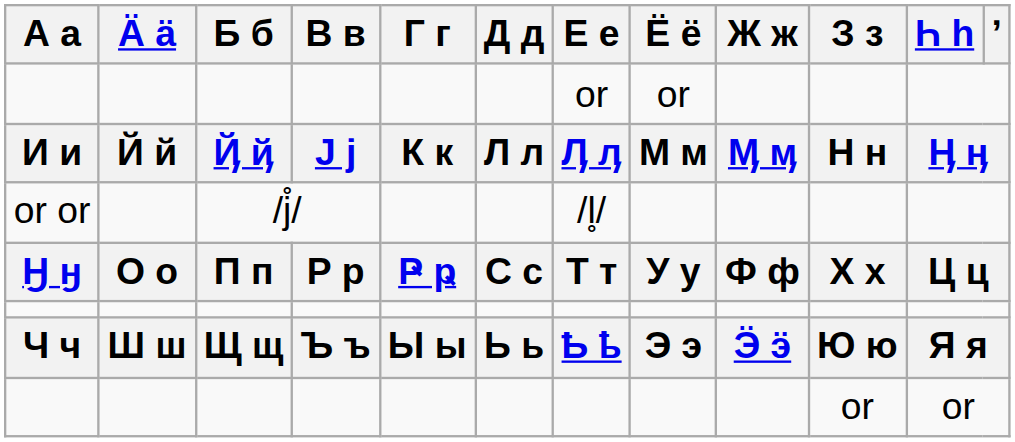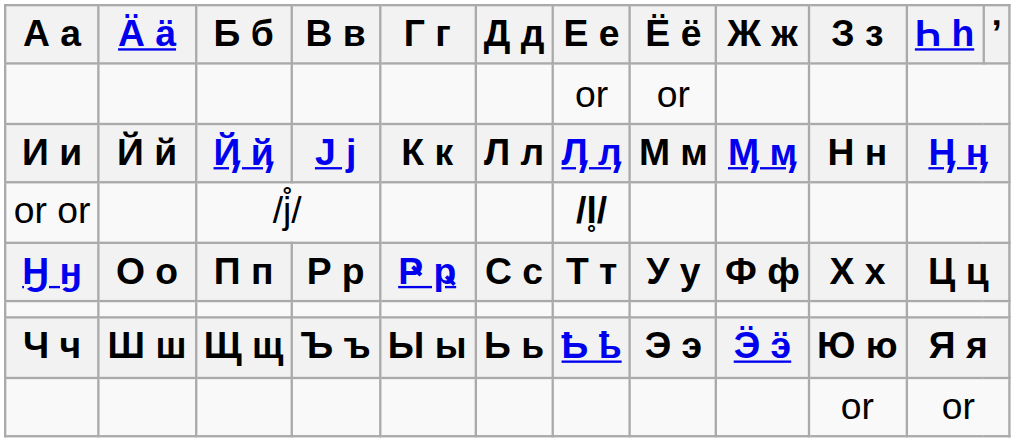(592, 211) normal -> (592, 211) bold
